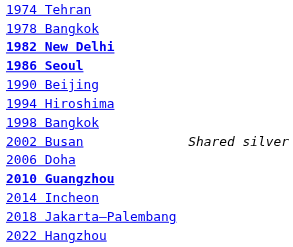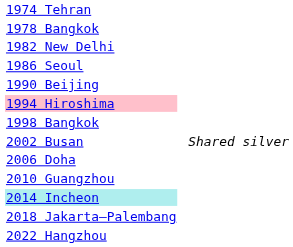(60, 47) bold -> (60, 47) normal
(45, 66) bold -> (45, 66) normal
(60, 103) no background -> (60, 103) pink background
(60, 179) bold -> (60, 179) normal
(52, 197) no background -> (52, 197) paleturquoise background
